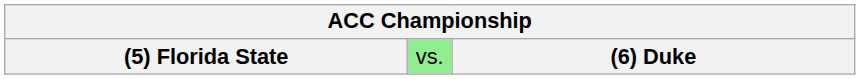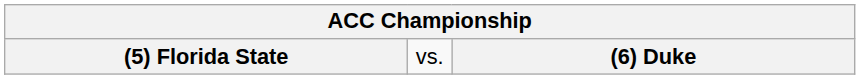(430, 56) lightgreen background -> (430, 56) no background
